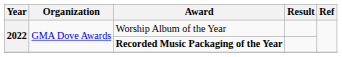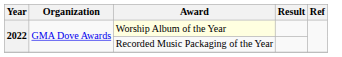(171, 28) no background -> (171, 28) lightyellow background
(199, 44) bold -> (194, 44) normal
